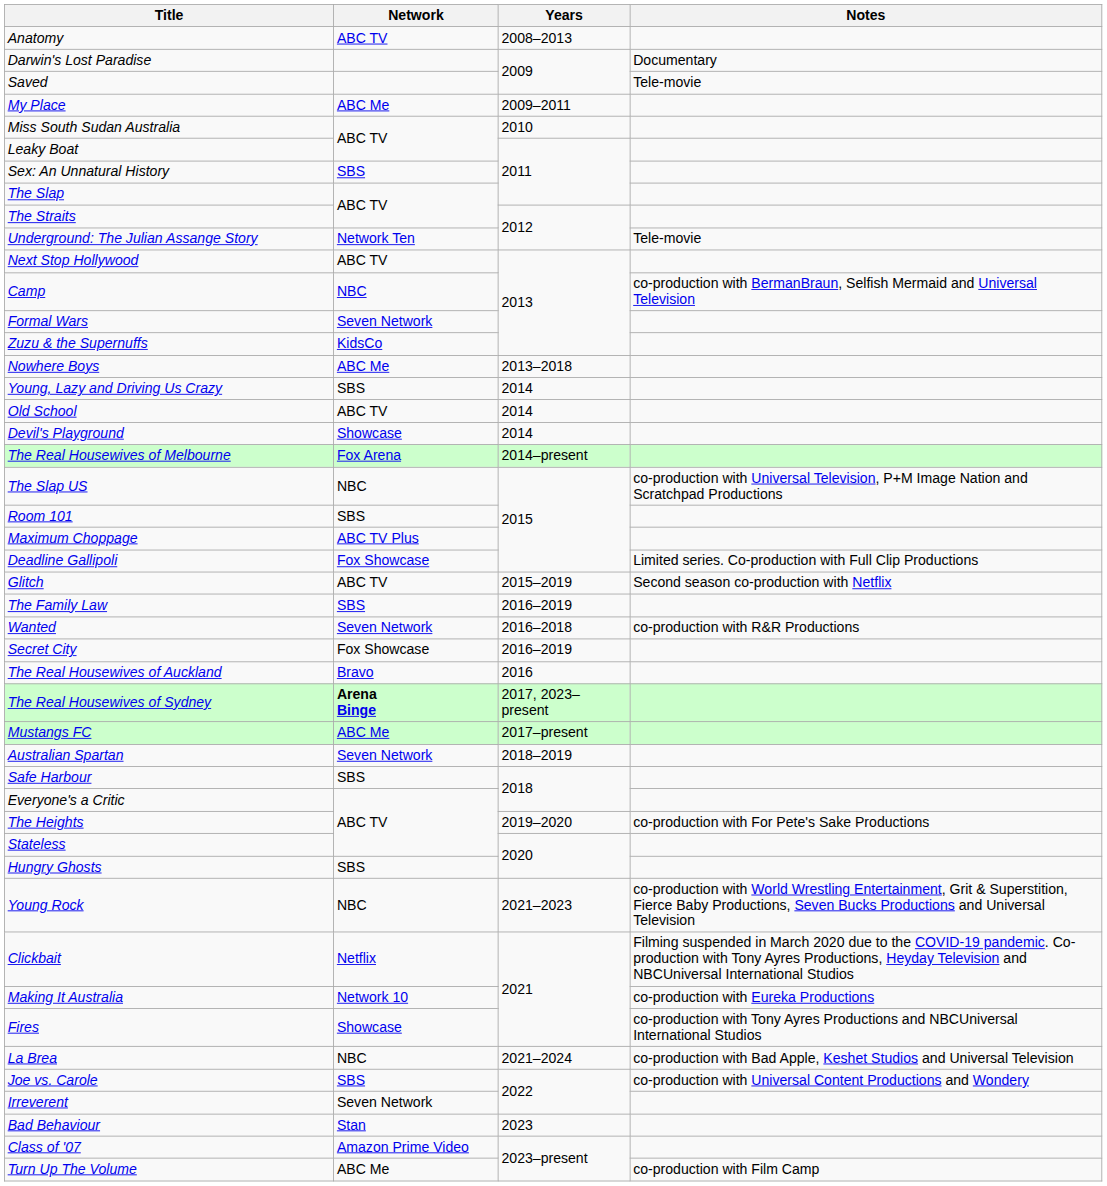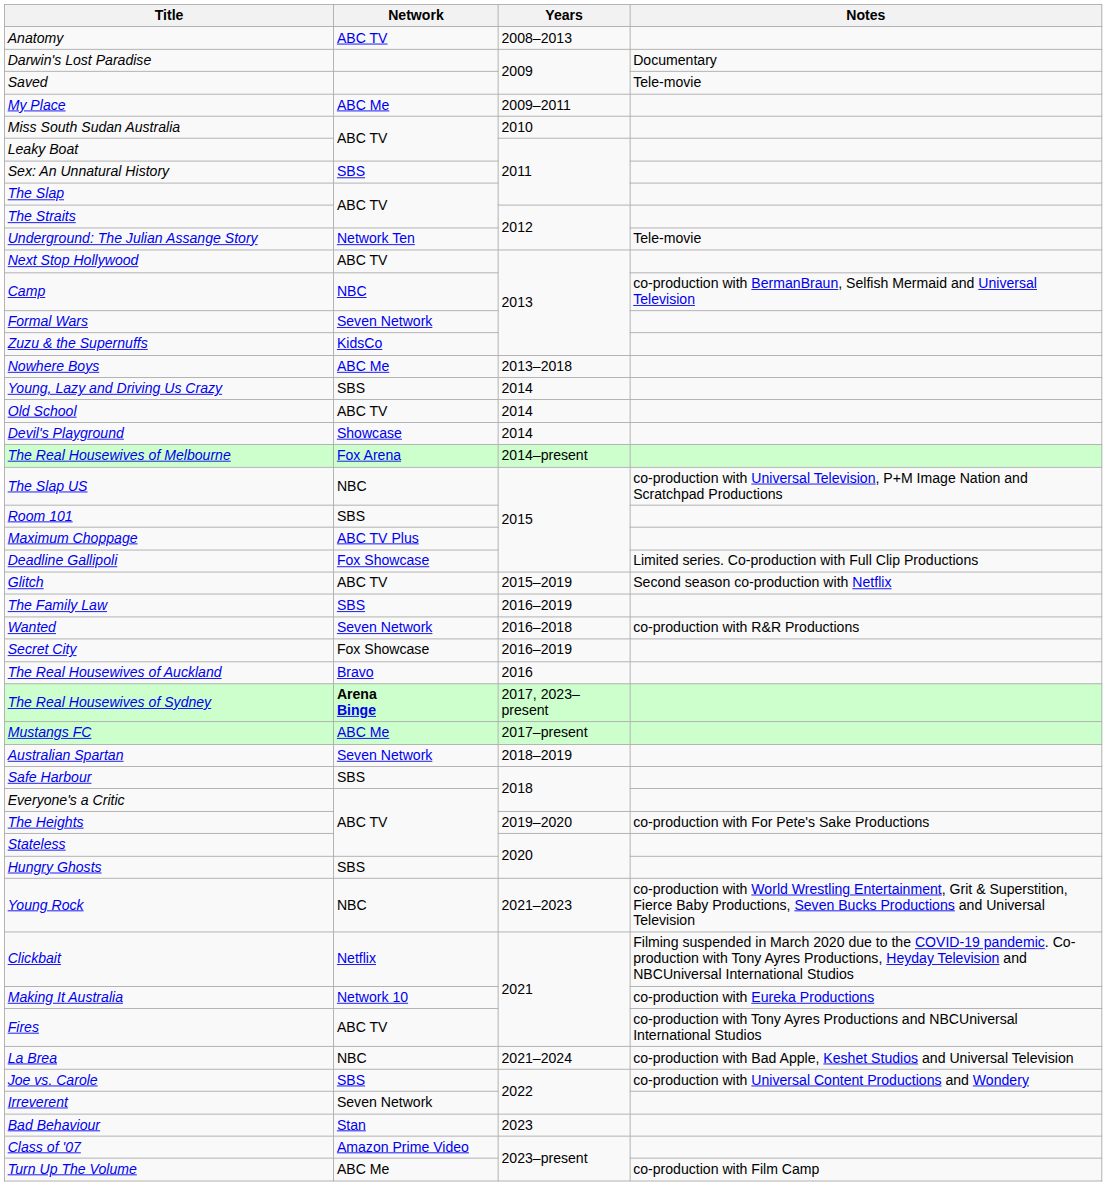(369, 1027) Showcase -> (362, 1027) ABC TV
